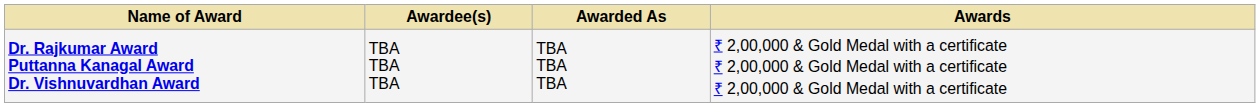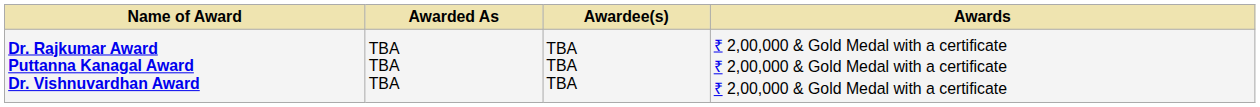columns swapped: (449, 17) <-> (621, 17)
